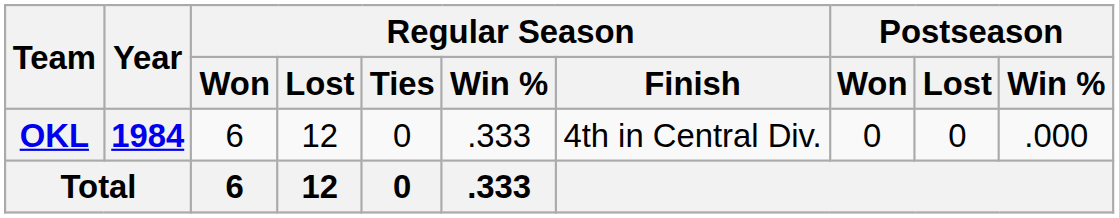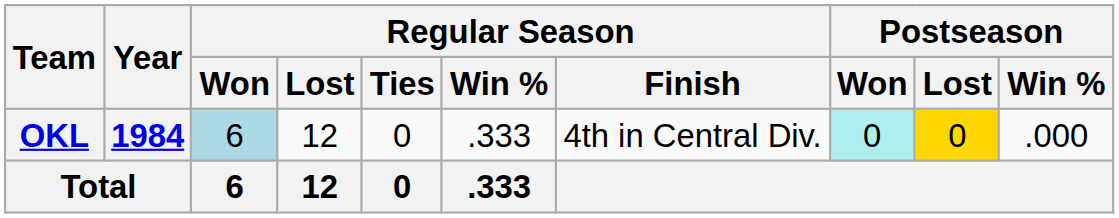(235, 135) no background -> (235, 135) lightblue background
(872, 135) no background -> (872, 135) paleturquoise background
(957, 135) no background -> (957, 135) gold background
